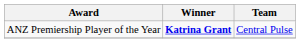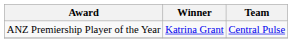(198, 29) bold -> (194, 29) normal
